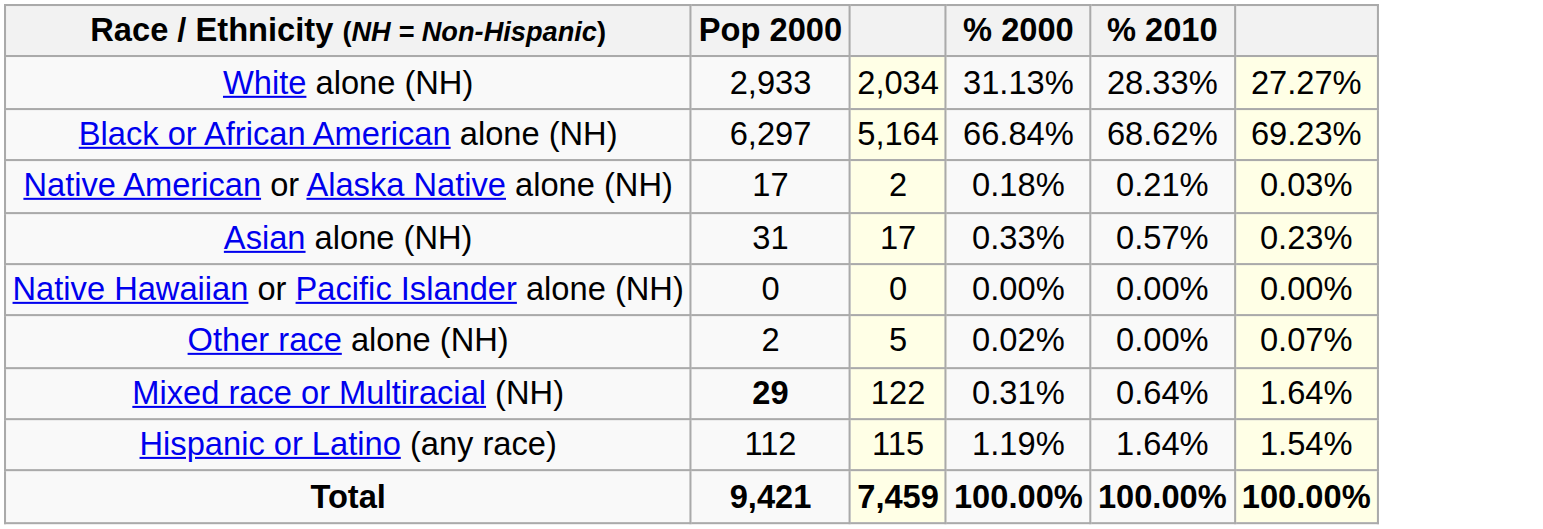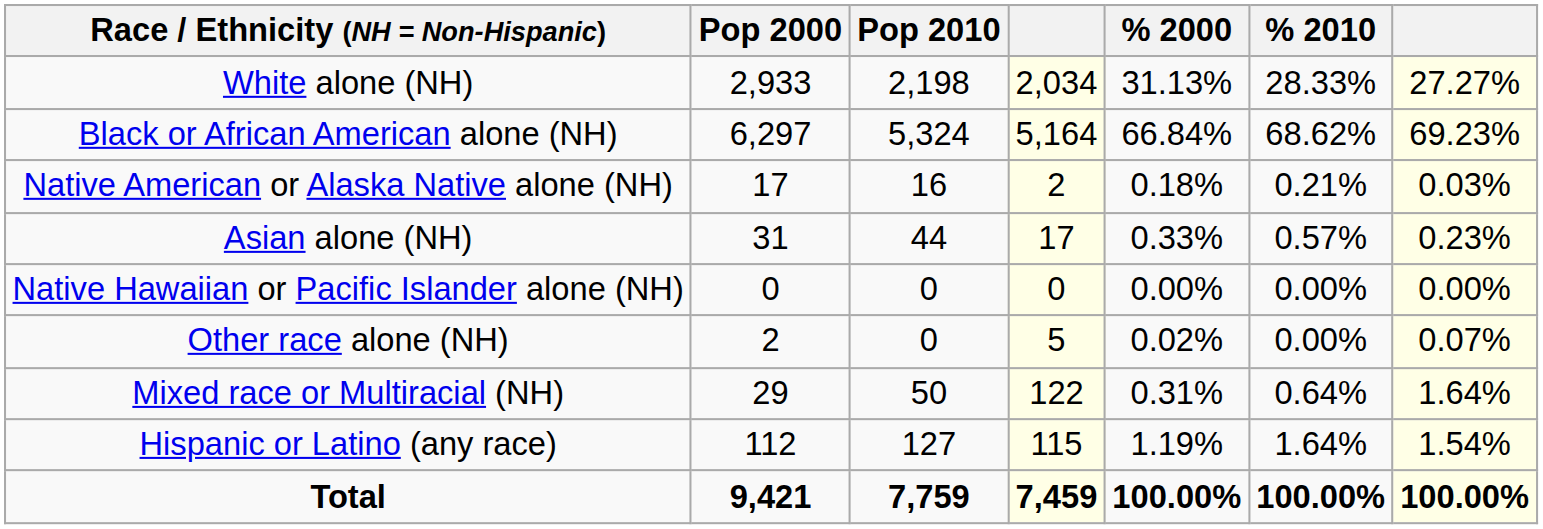+ column: (929, 30)
(771, 392) bold -> (771, 392) normal
